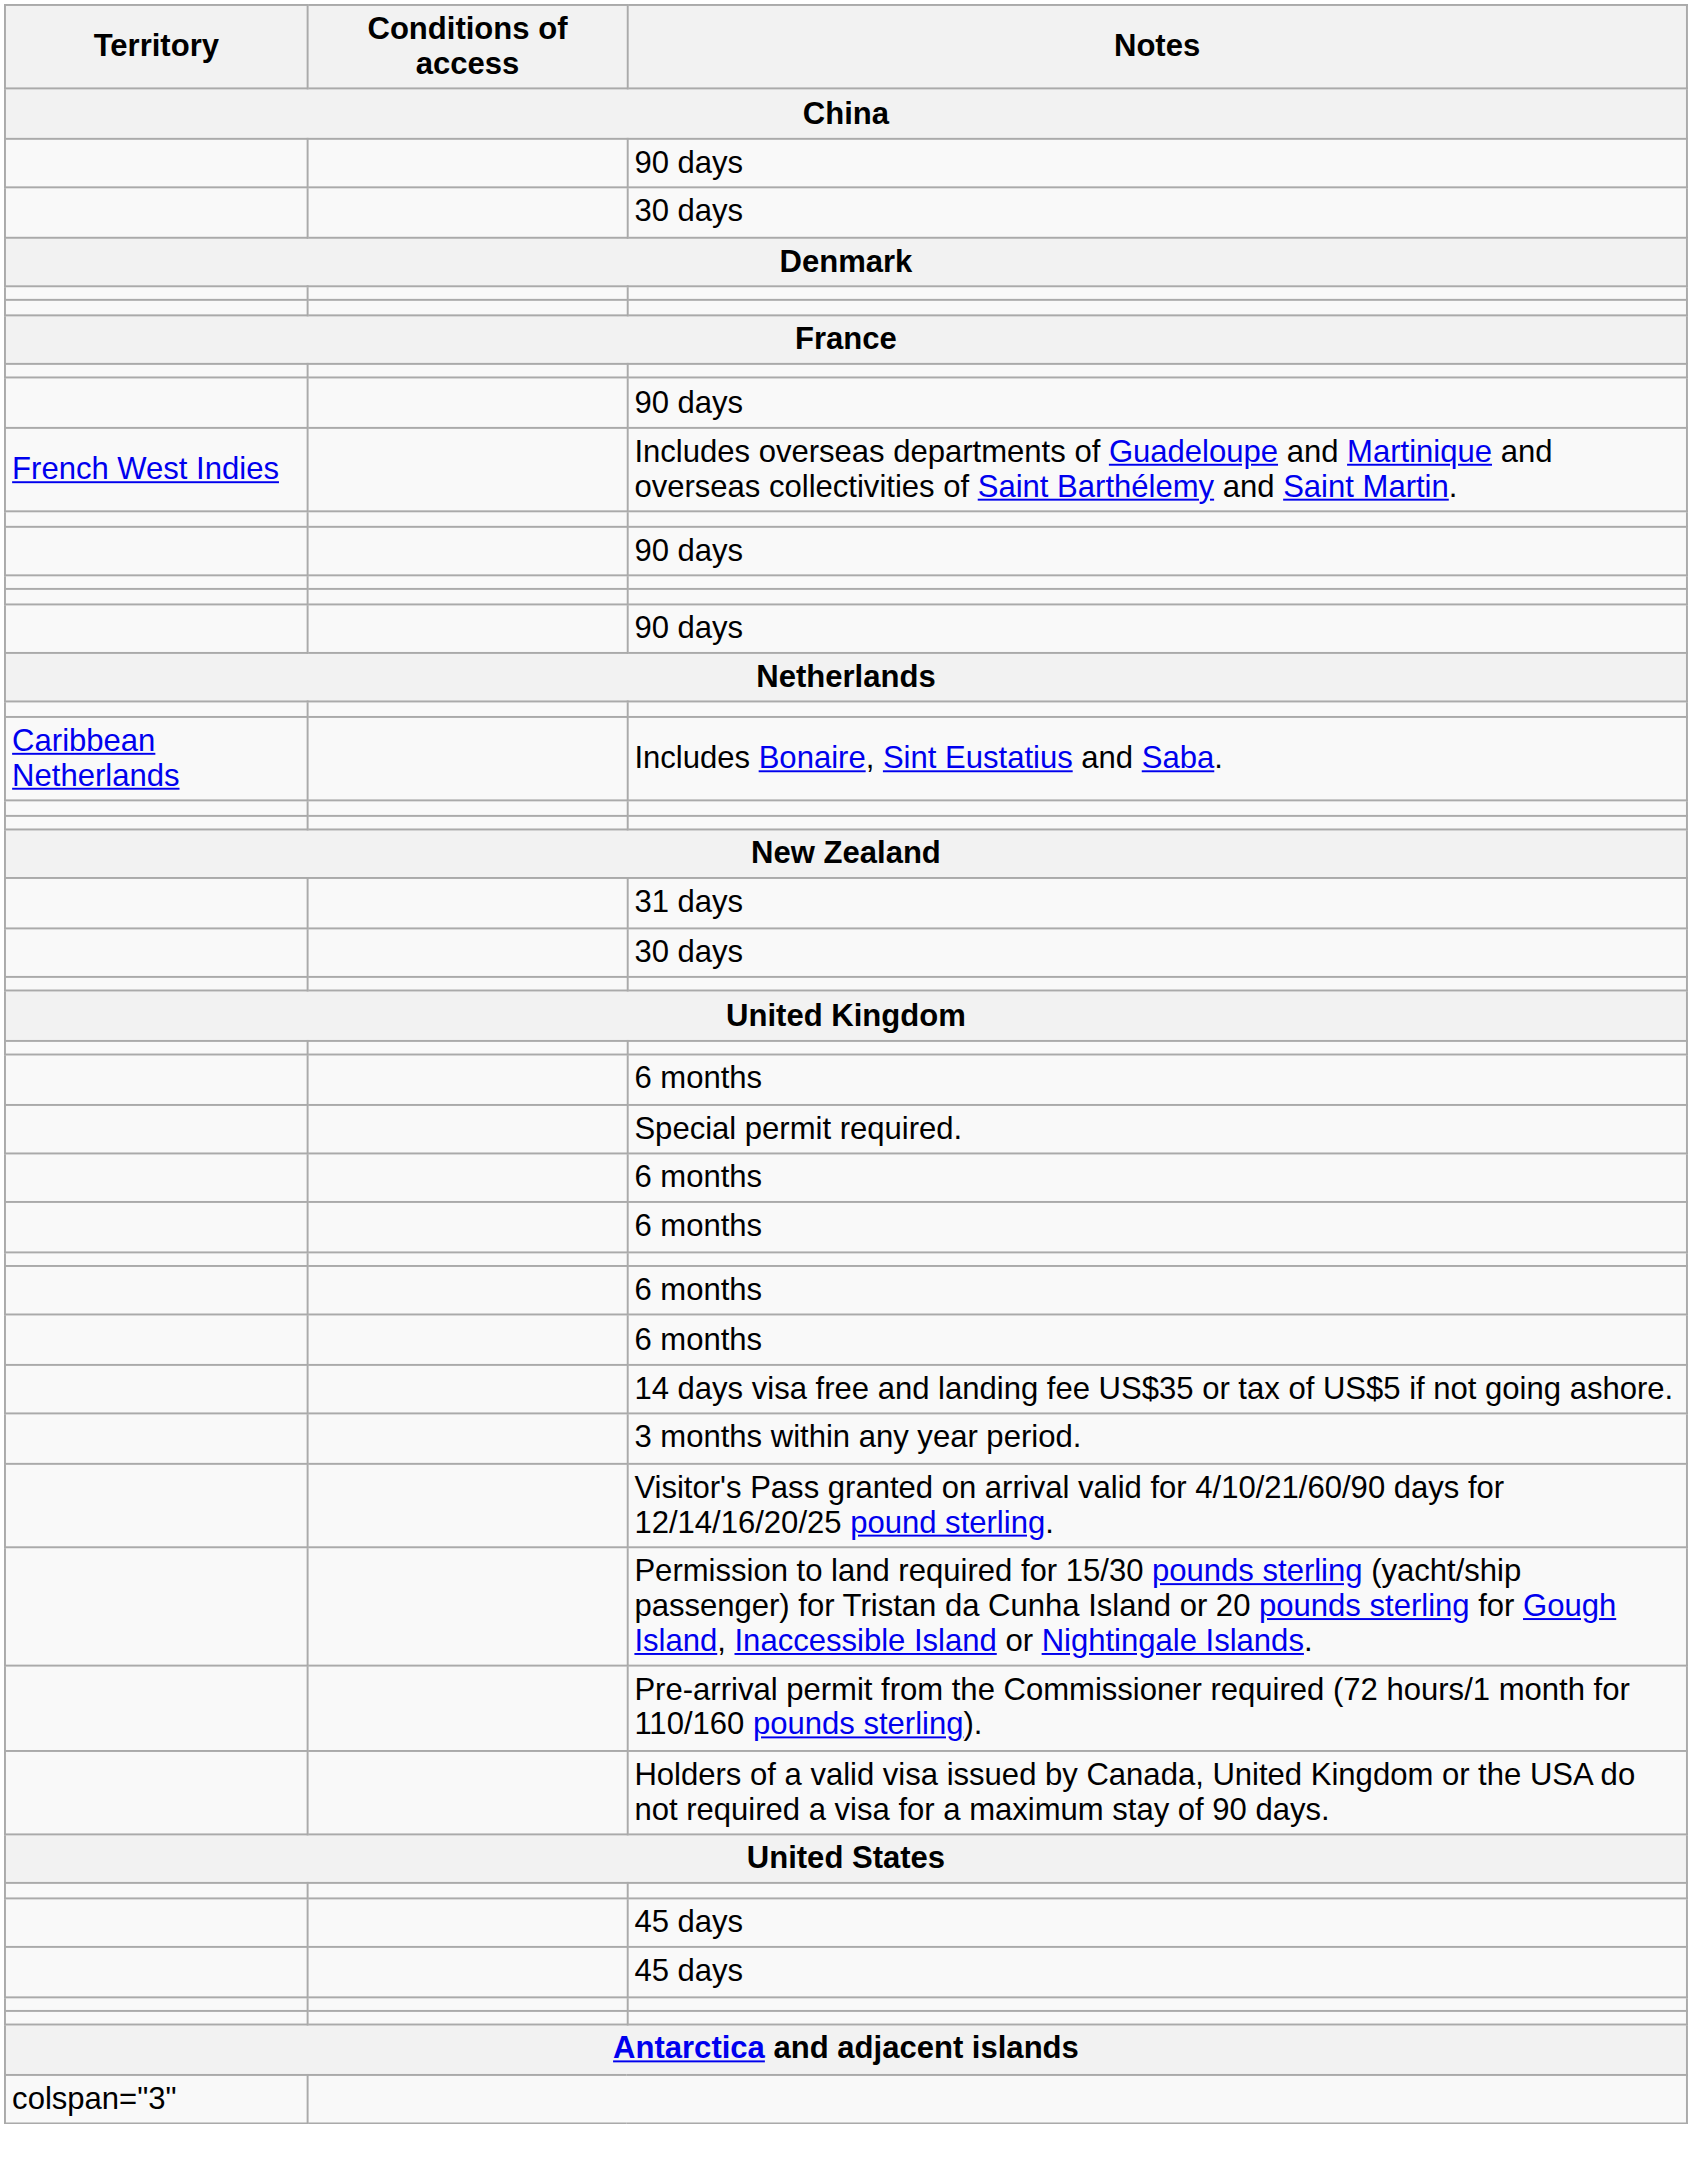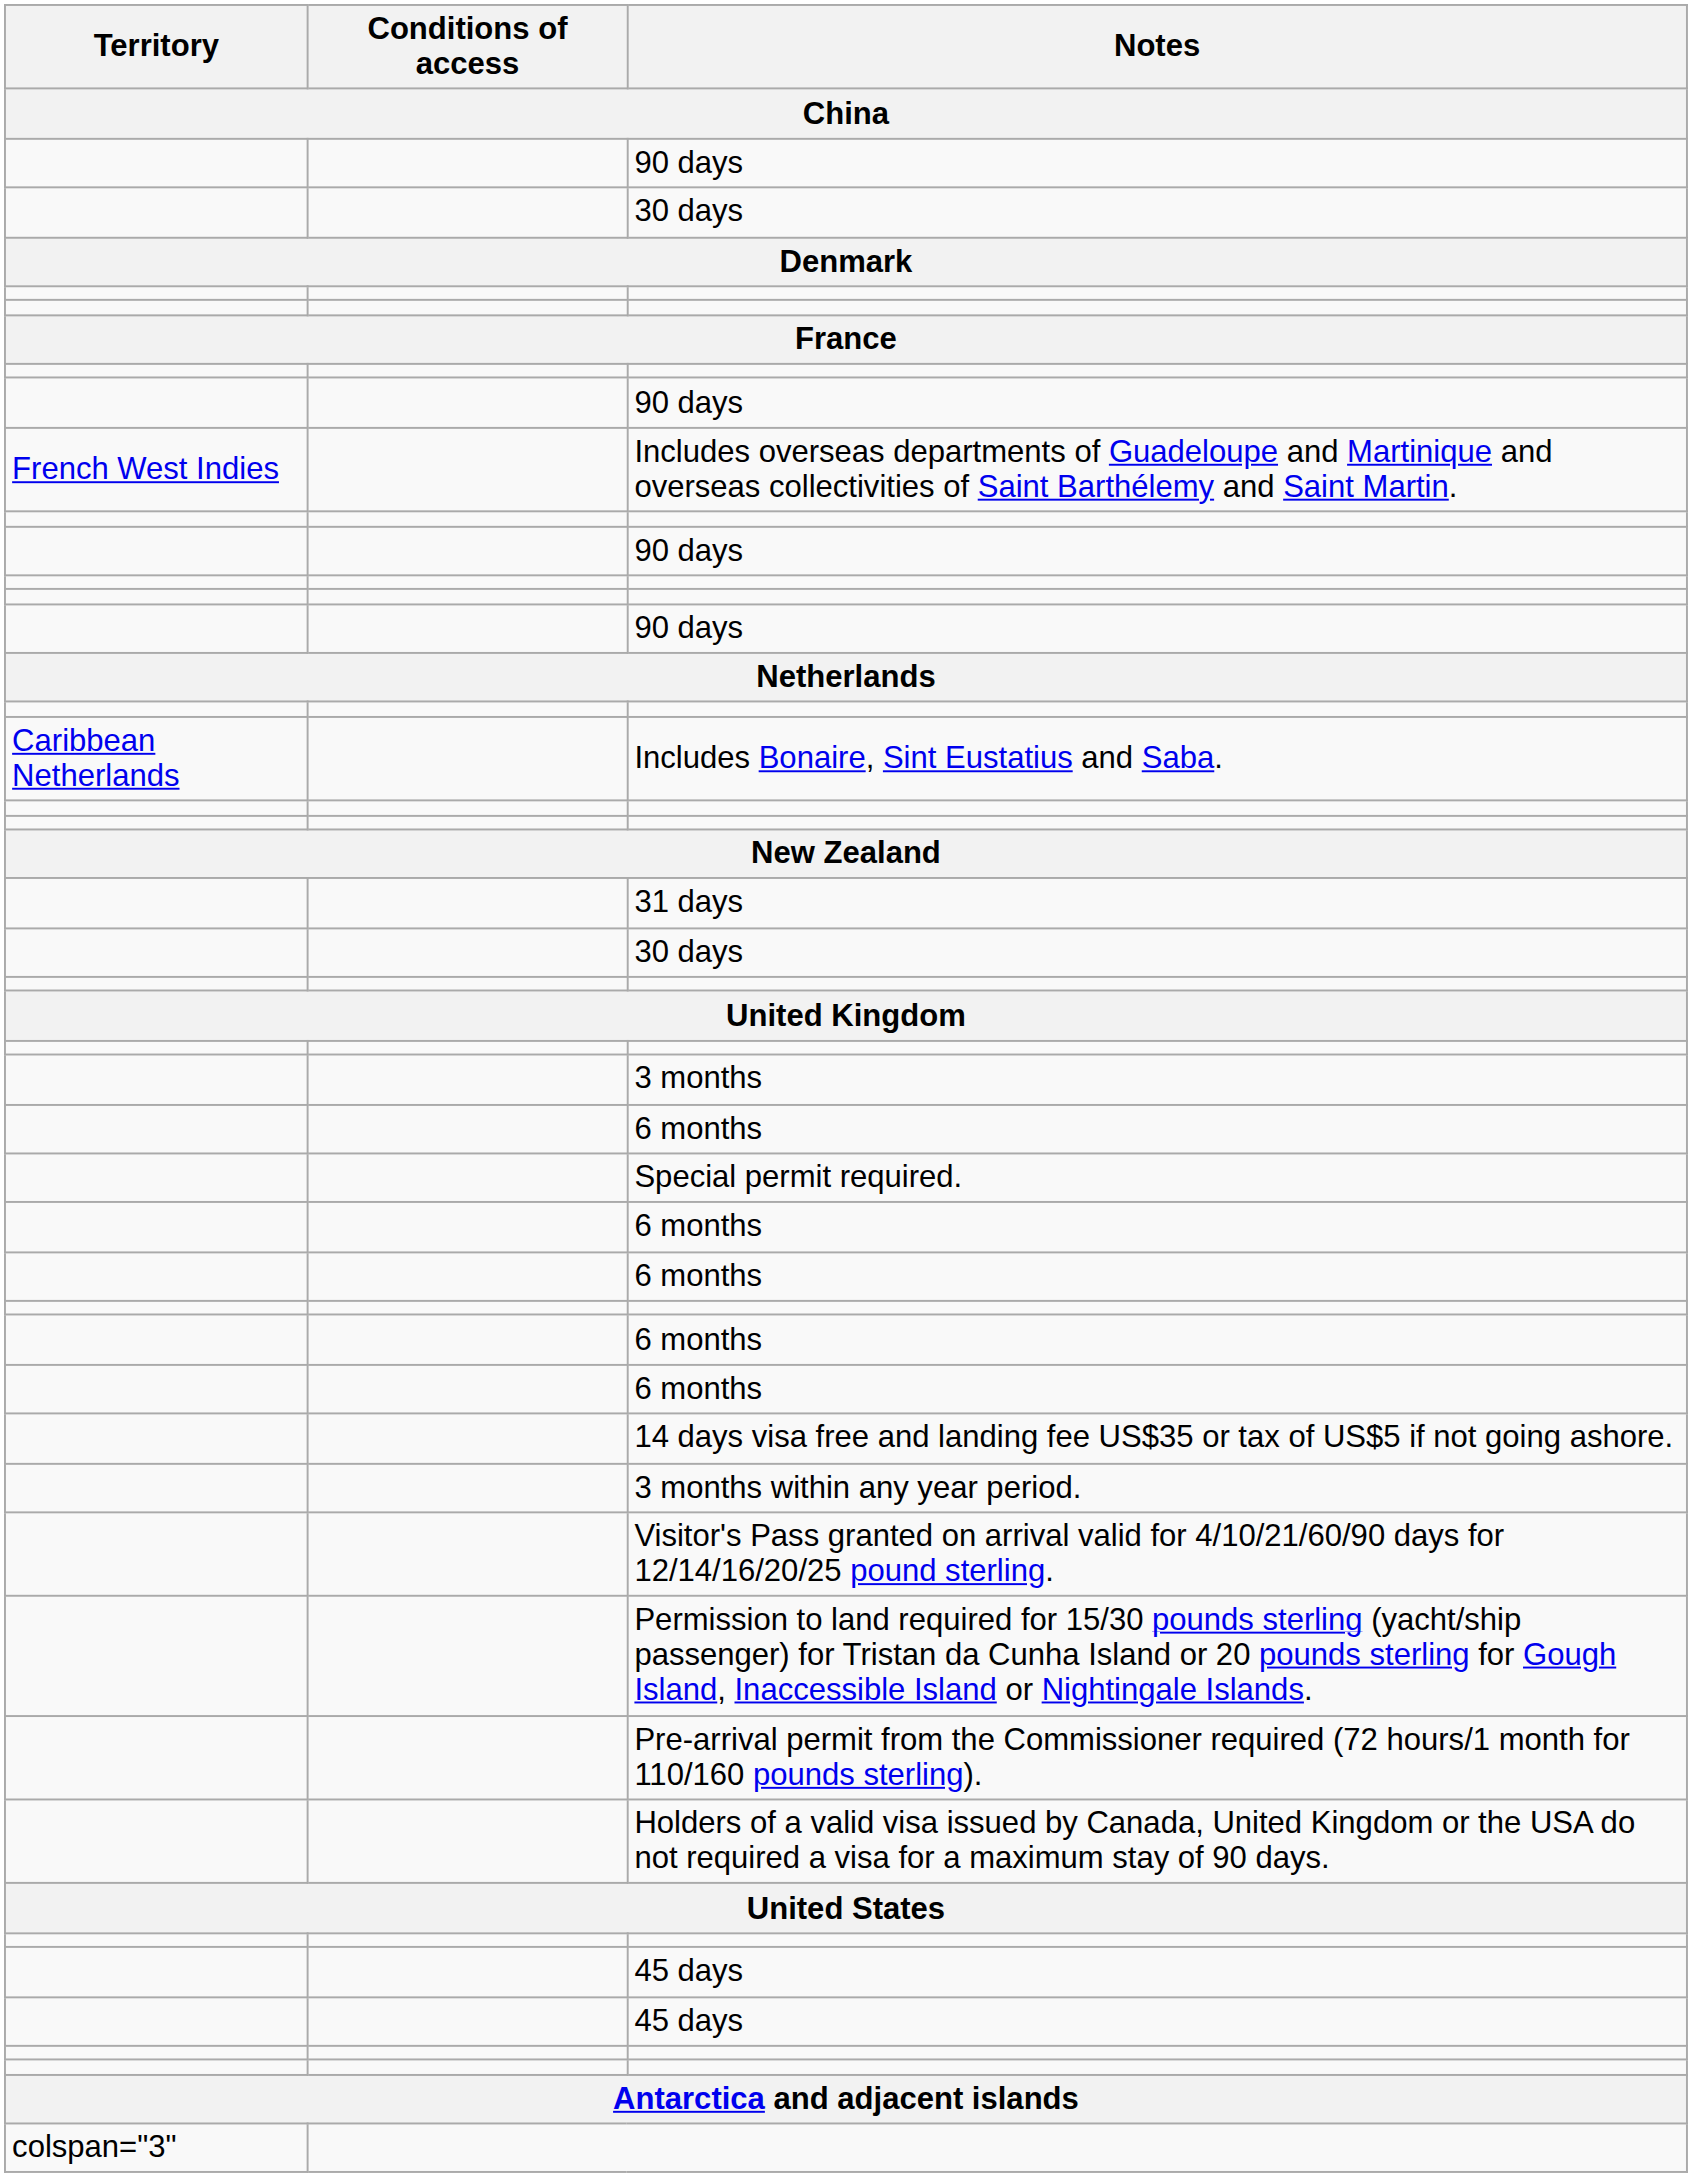+ row: (156, 1079)
